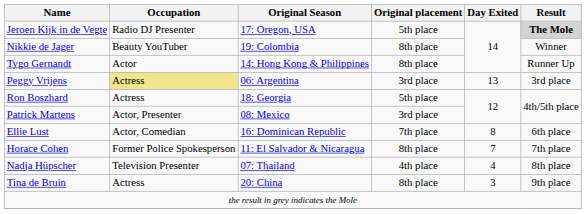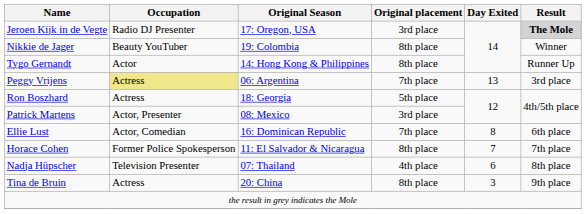(418, 30) 5th place -> (418, 30) 3rd place
(418, 81) 3rd place -> (418, 81) 7th place
(493, 166) 4 -> (493, 166) 6
